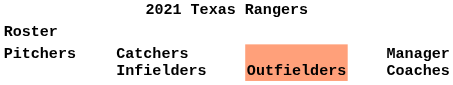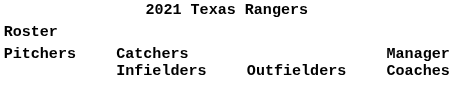(297, 71) lightsalmon background -> (297, 71) no background
